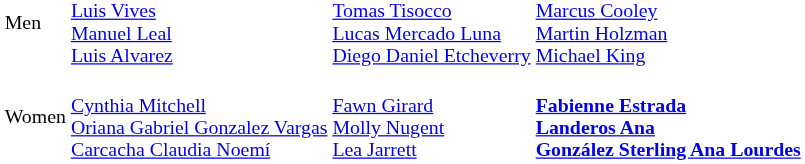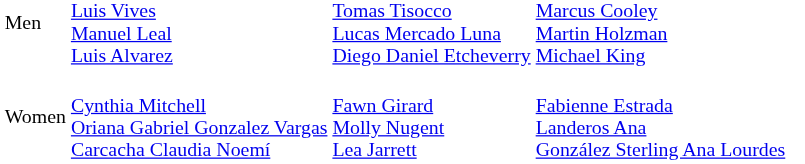(668, 127) bold -> (660, 127) normal
